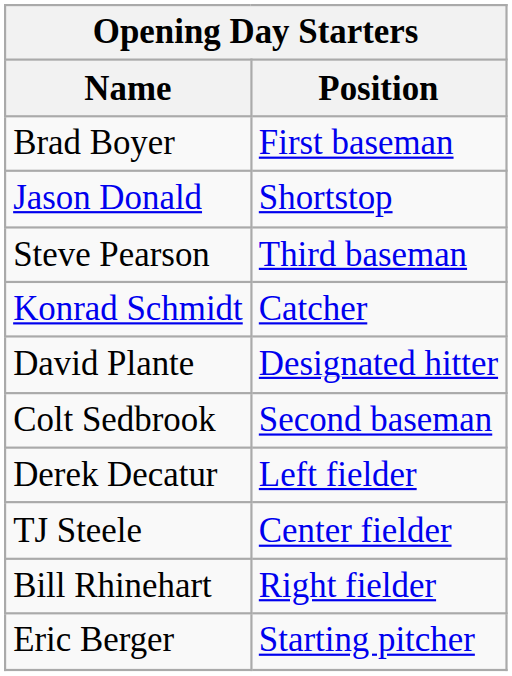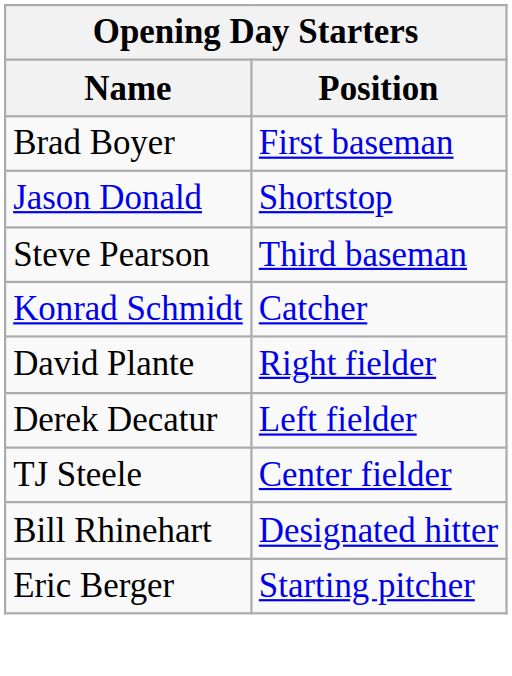(378, 364) Designated hitter -> (347, 364) Right fielder
- row: (114, 419)
(347, 585) Right fielder -> (378, 530) Designated hitter
